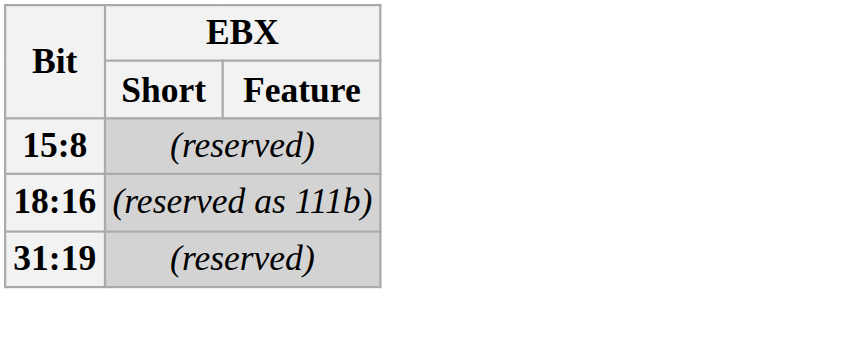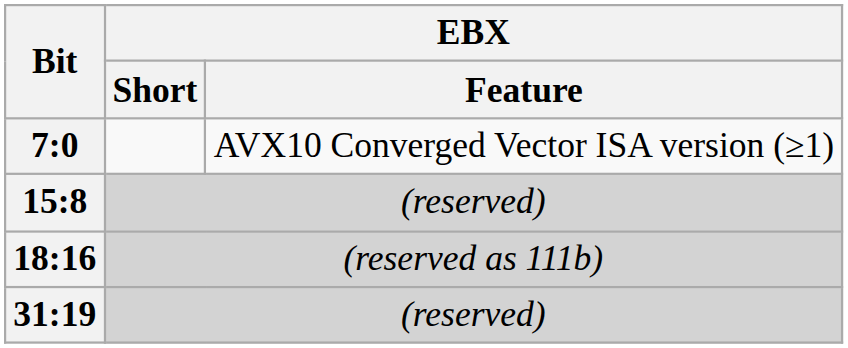+ row: (55, 145)
